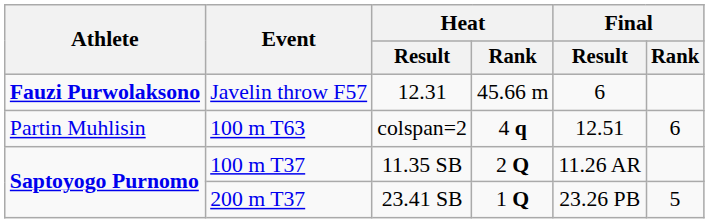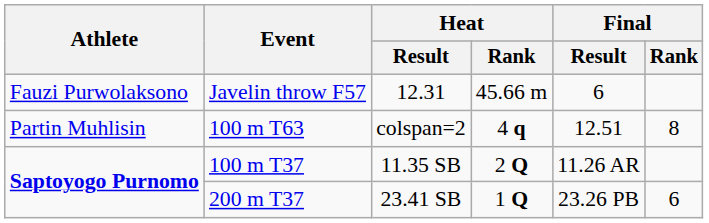(105, 92) bold -> (99, 92) normal
(675, 128) 6 -> (674, 128) 8
(675, 200) 5 -> (674, 200) 6
